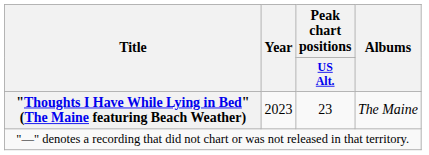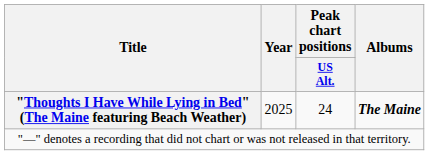(279, 110) 2023 -> (279, 110) 2025
(325, 110) 23 -> (325, 110) 24
(388, 110) normal -> (389, 110) bold
